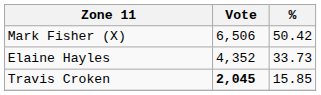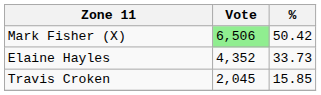(236, 37) no background -> (236, 37) lightgreen background
(236, 79) bold -> (236, 79) normal
